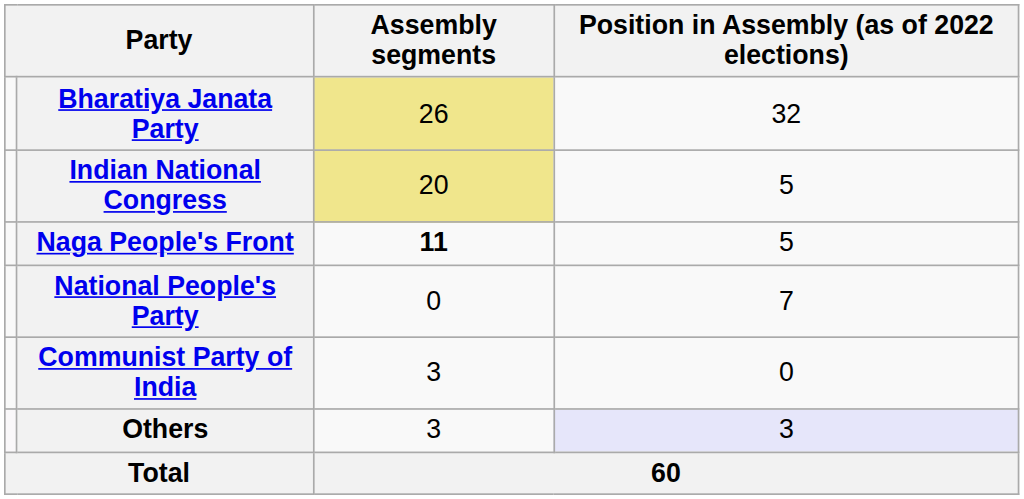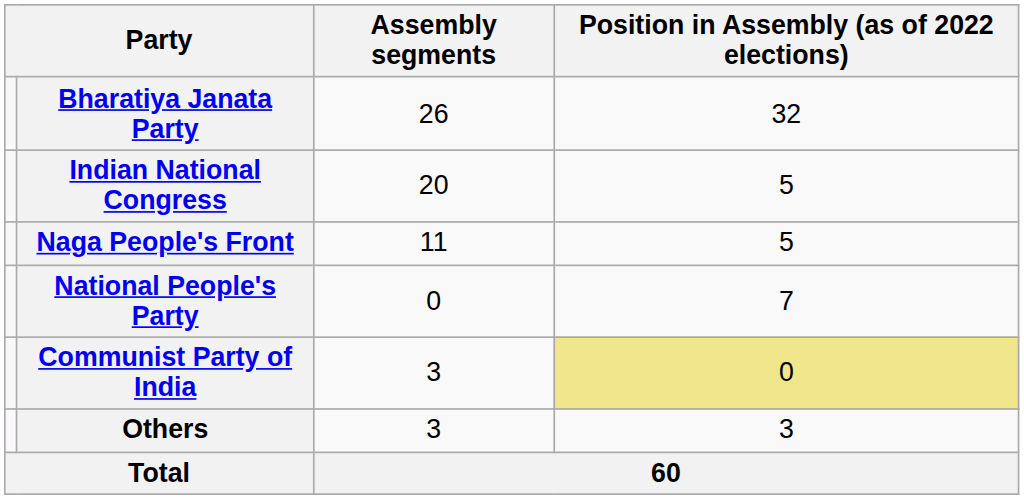(434, 113) khaki background -> (434, 113) no background
(434, 185) khaki background -> (434, 185) no background
(434, 242) bold -> (434, 242) normal
(786, 372) no background -> (786, 372) khaki background
(786, 430) lavender background -> (786, 430) no background
